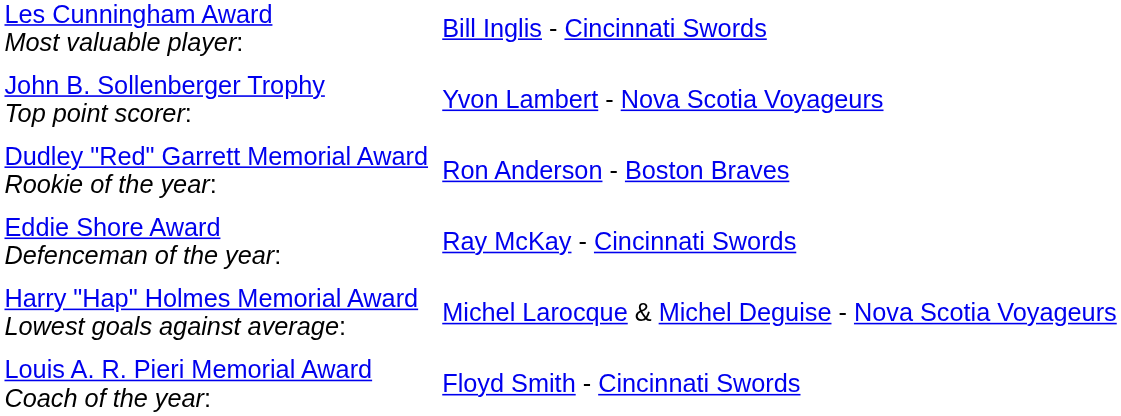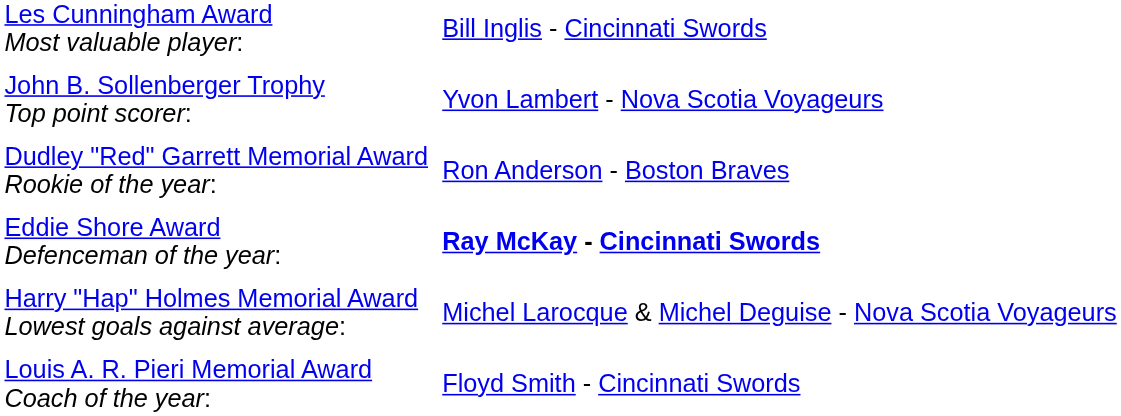(619, 241) normal -> (631, 241) bold
